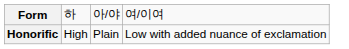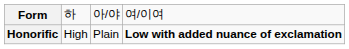(226, 34) normal -> (233, 34) bold
